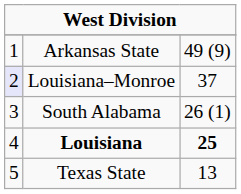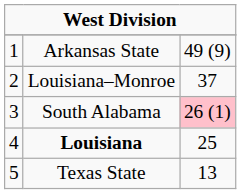(14, 81) lavender background -> (14, 81) no background
(207, 111) no background -> (207, 111) pink background
(207, 142) bold -> (207, 142) normal
